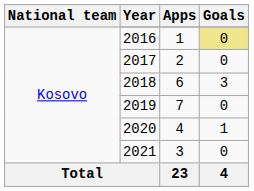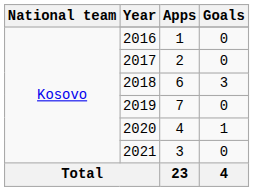(224, 39) khaki background -> (224, 39) no background
